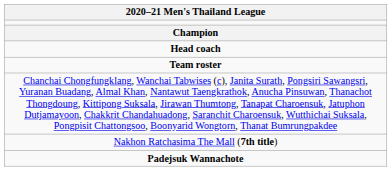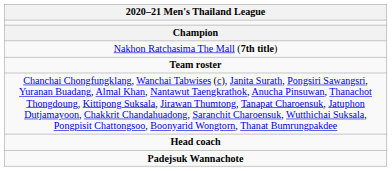(196, 49) Head coach -> (196, 49) Nakhon Ratchasima The Mall (7th title)
(196, 142) Nakhon Ratchasima The Mall (7th title) -> (196, 142) Head coach
